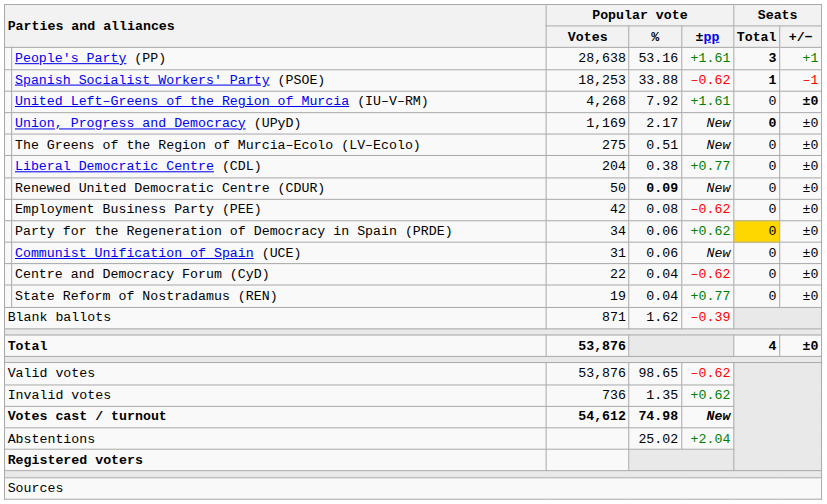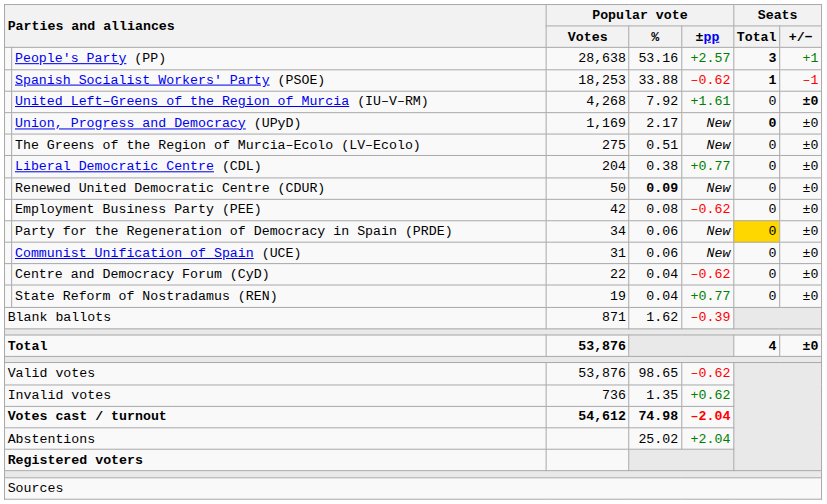(711, 59) +1.61 -> (711, 59) +2.57
(711, 231) +0.62 -> (718, 231) New
(718, 417) New -> (711, 417) –2.04
